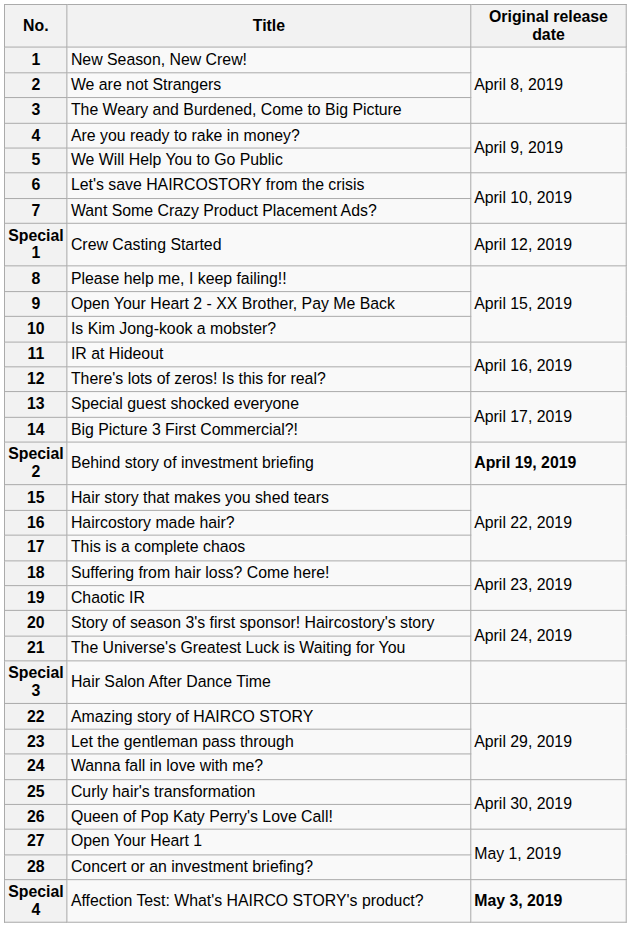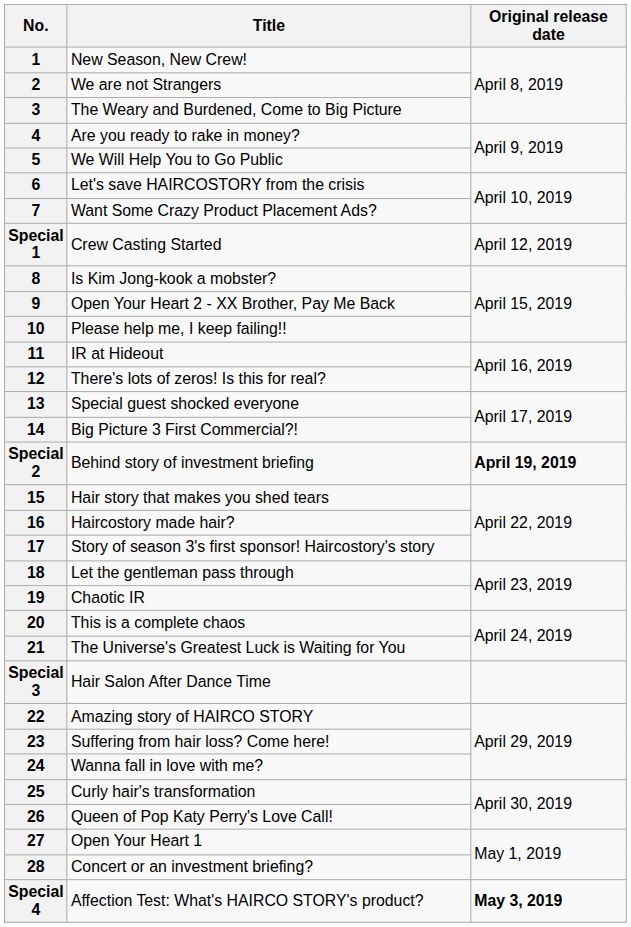(179, 278) Please help me, I keep failing!! -> (173, 278) Is Kim Jong-kook a mobster?
(173, 329) Is Kim Jong-kook a mobster? -> (179, 329) Please help me, I keep failing!!
(158, 547) This is a complete chaos -> (253, 547) Story of season 3's first sponsor! Haircostory's story
(200, 572) Suffering from hair loss? Come here! -> (182, 572) Let the gentleman pass through
(253, 623) Story of season 3's first sponsor! Haircostory's story -> (158, 623) This is a complete chaos
(182, 741) Let the gentleman pass through -> (200, 741) Suffering from hair loss? Come here!
